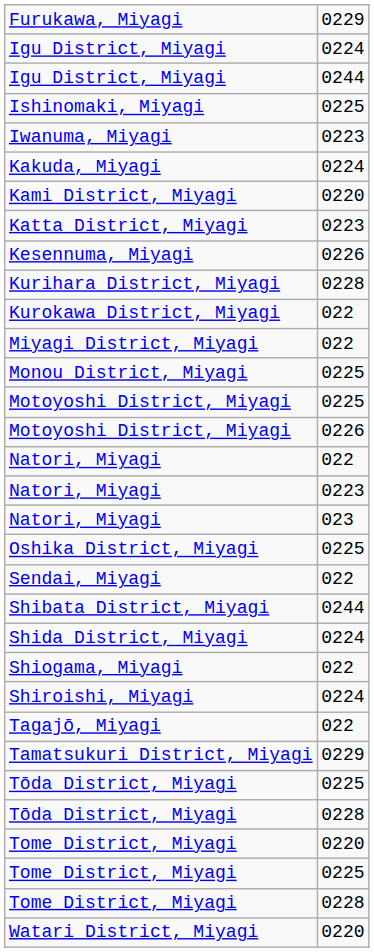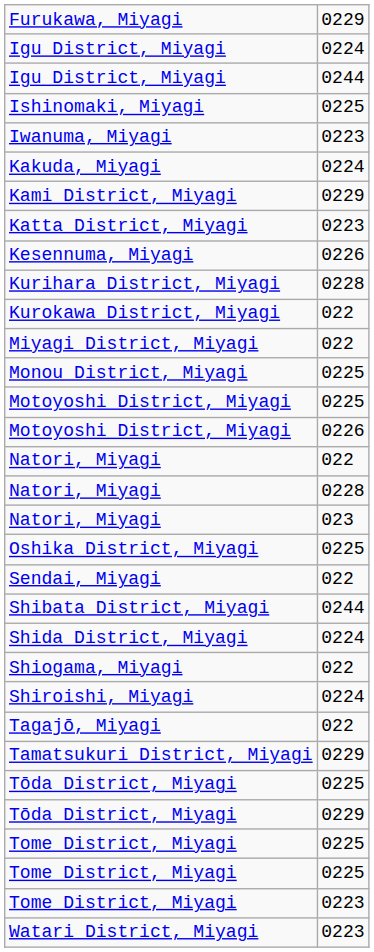(343, 196) 0220 -> (343, 196) 0229
(343, 491) 0223 -> (343, 491) 0228
(343, 815) 0228 -> (343, 815) 0229
(343, 844) 0220 -> (343, 844) 0225
(343, 903) 0228 -> (343, 903) 0223
(343, 932) 0220 -> (343, 932) 0223
